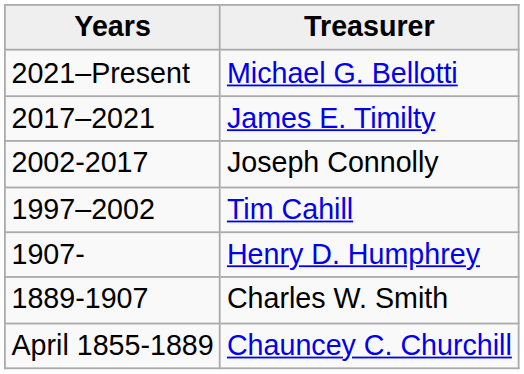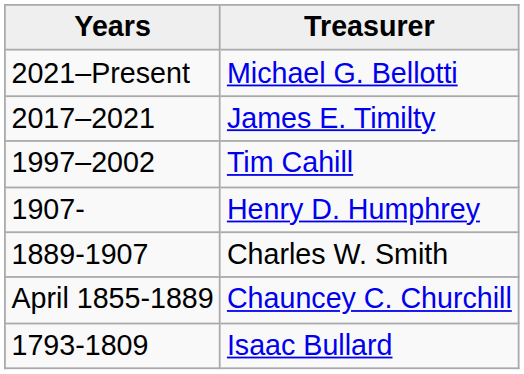- row: (333, 163)
+ row: (310, 345)
